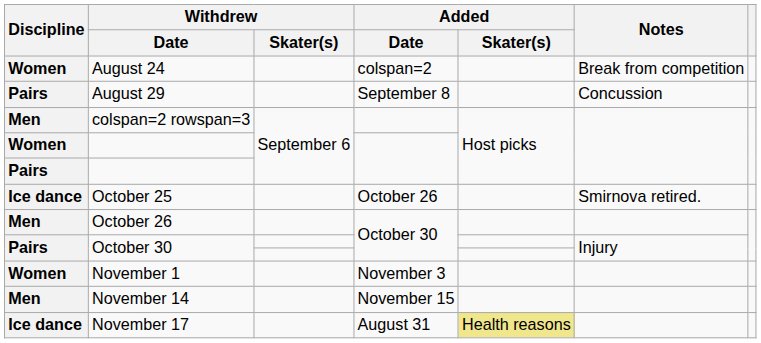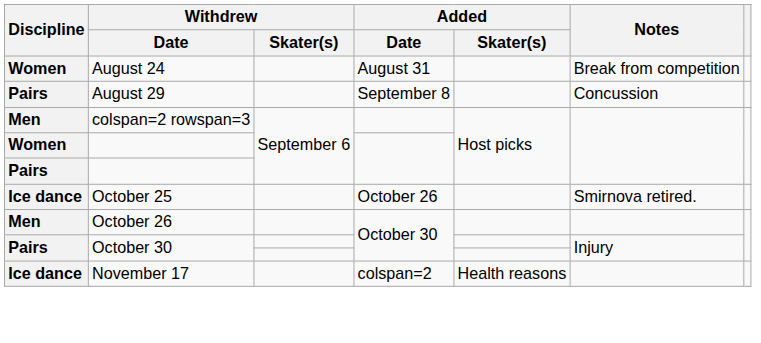(395, 68) colspan=2 -> (394, 68) August 31
- row: (37, 273)
- row: (24, 299)
(394, 324) August 31 -> (395, 273) colspan=2
(516, 324) khaki background -> (512, 273) no background
